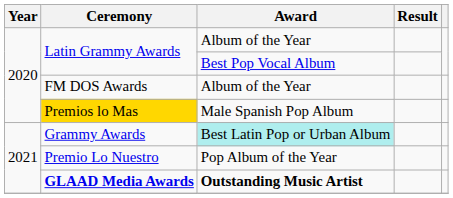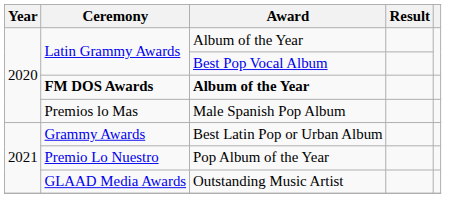(96, 87) normal -> (99, 87) bold
(256, 87) normal -> (251, 87) bold
(91, 110) gold background -> (91, 110) no background
(296, 134) paleturquoise background -> (288, 134) no background
(119, 181) bold -> (115, 181) normal
(282, 181) bold -> (268, 181) normal
